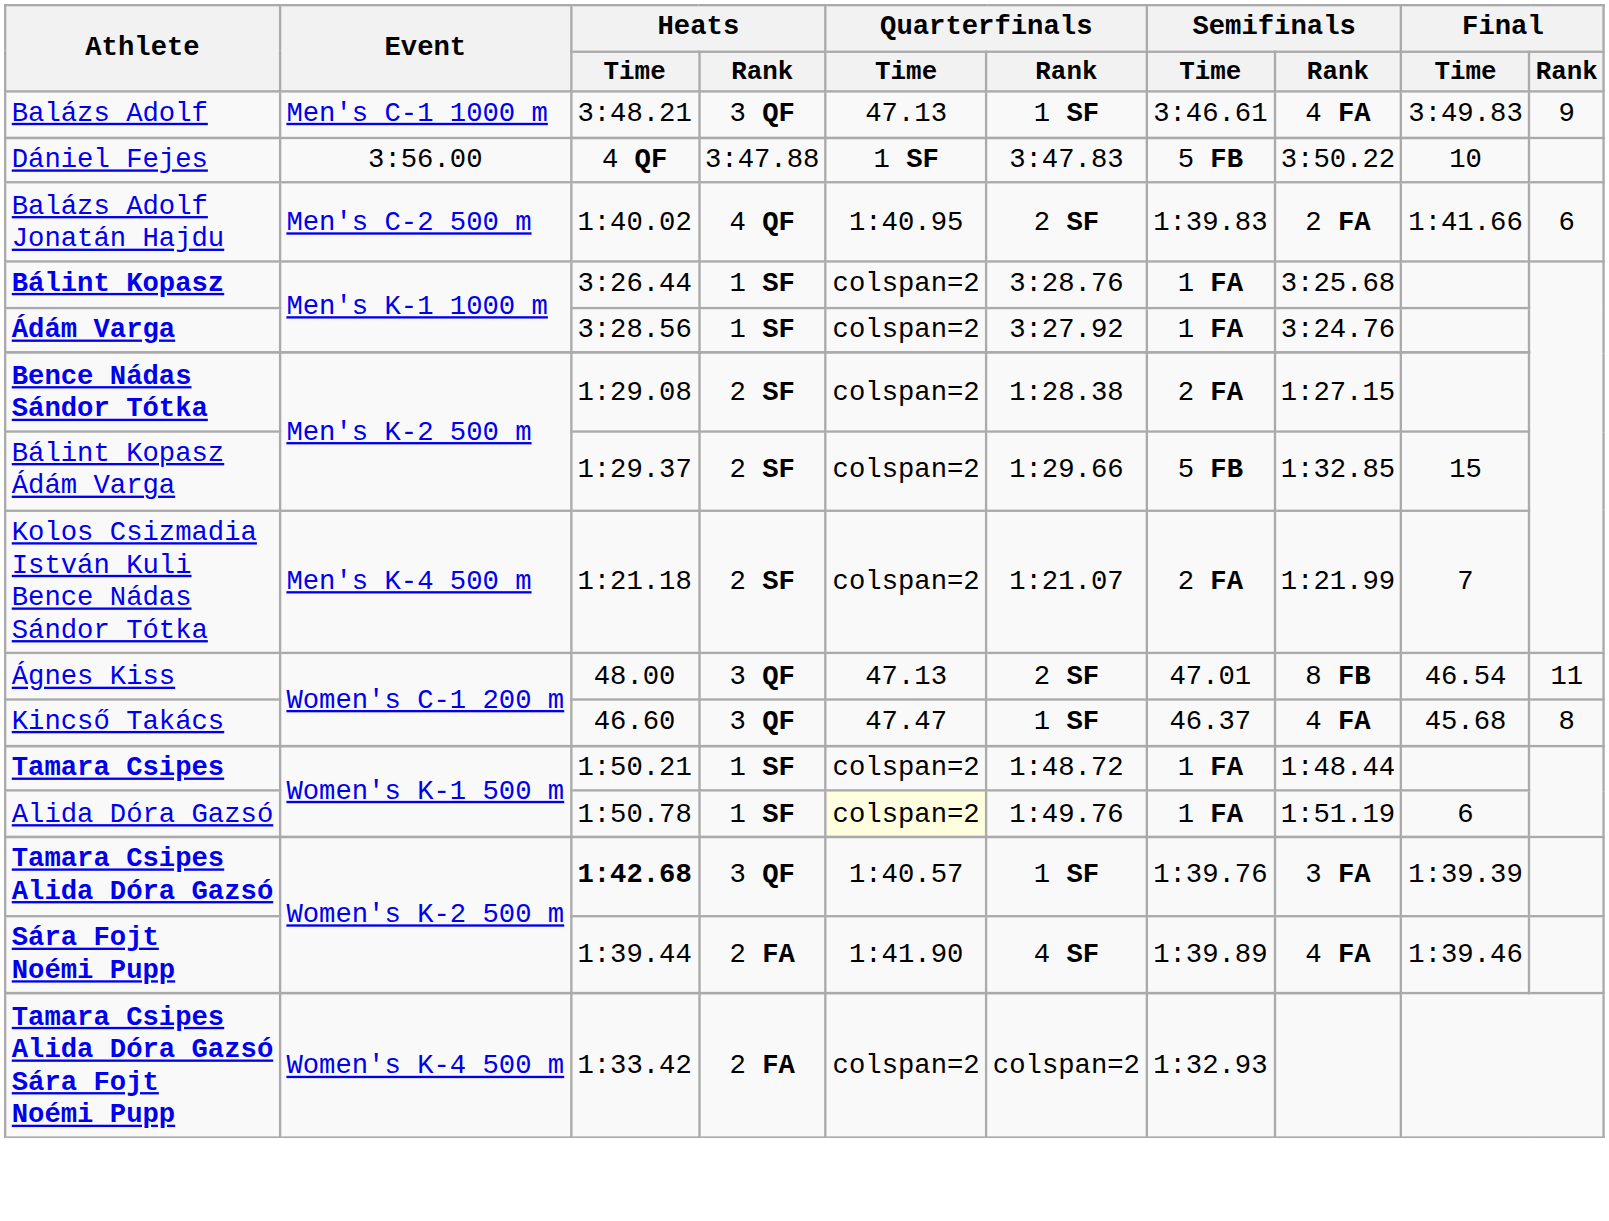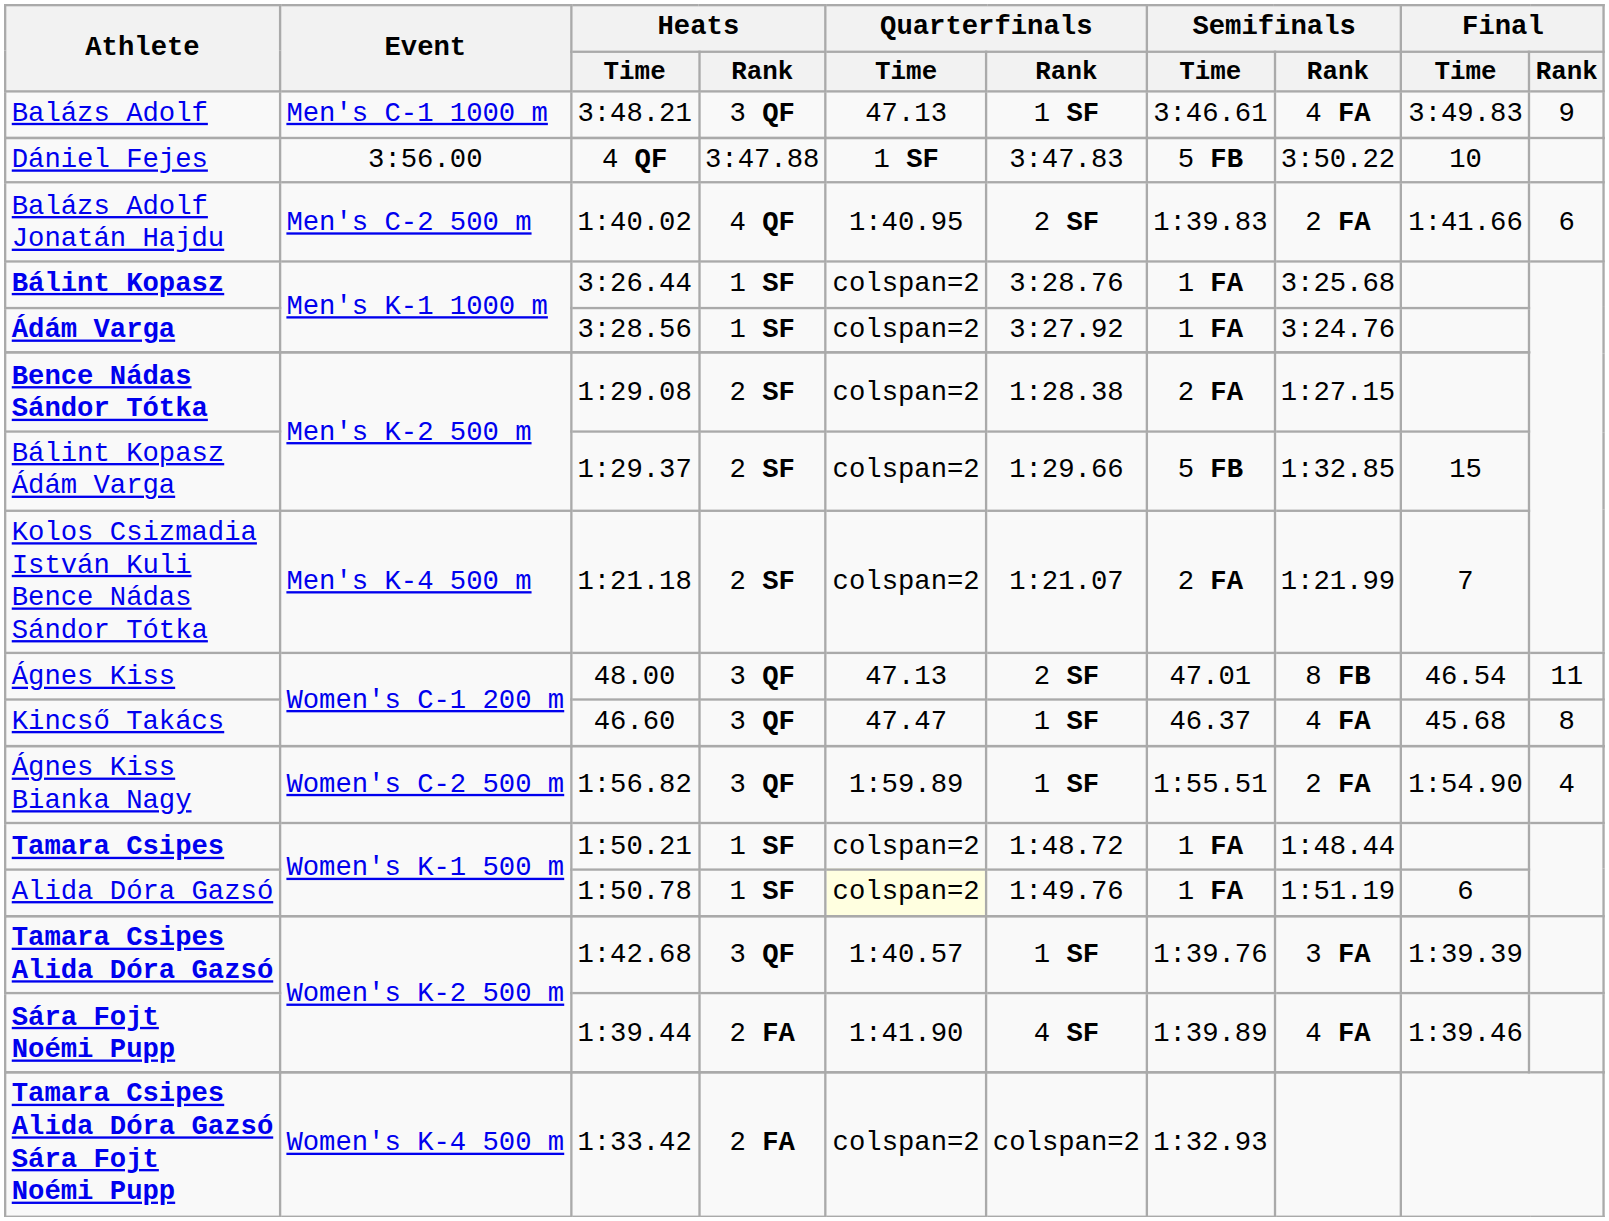+ row: (102, 784)
(635, 876) bold -> (635, 954) normal
